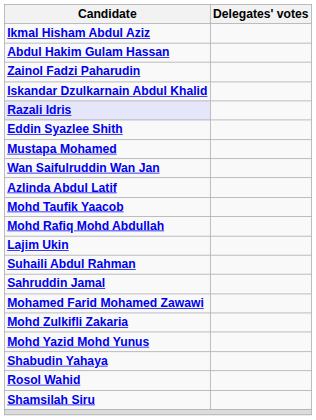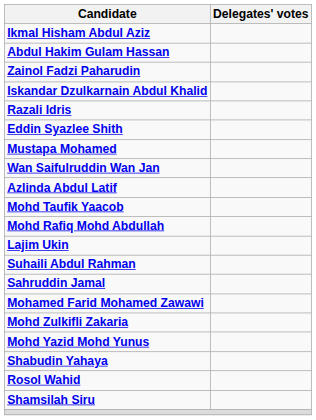(39, 110) lavender background -> (39, 110) no background
